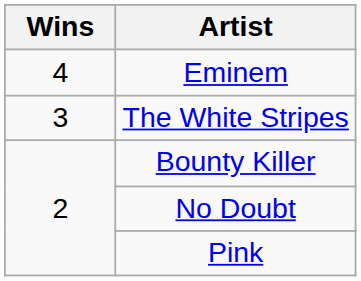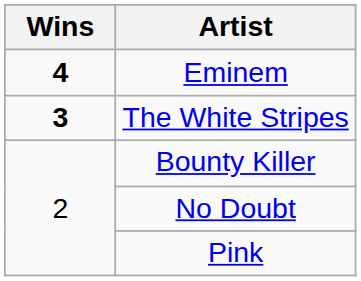(60, 72) normal -> (60, 72) bold
(60, 117) normal -> (60, 117) bold
